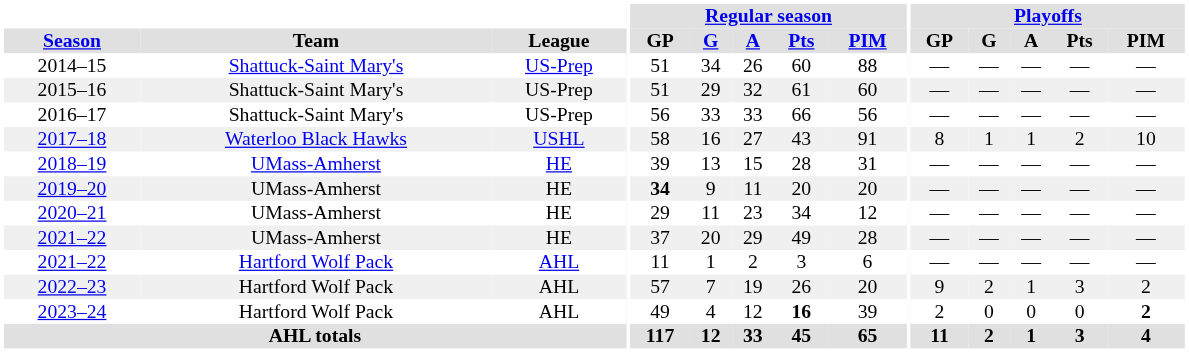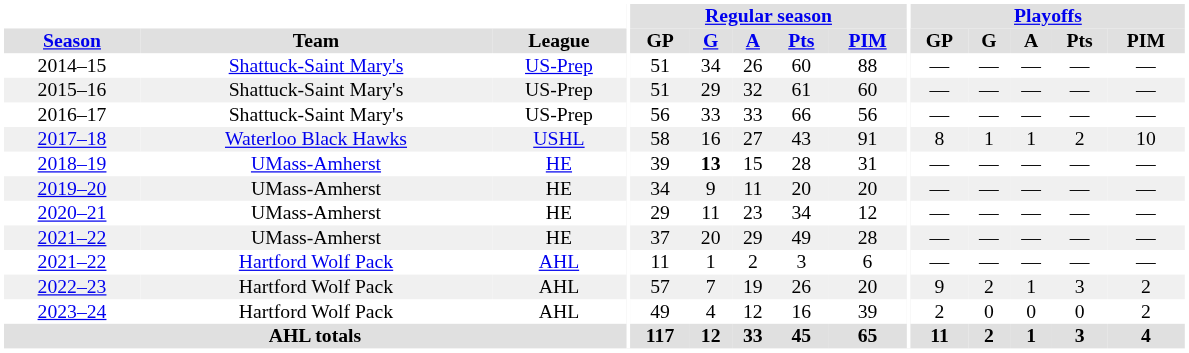(711, 163) normal -> (711, 163) bold
(660, 188) bold -> (660, 188) normal
(801, 311) bold -> (801, 311) normal
(1146, 311) bold -> (1146, 311) normal
